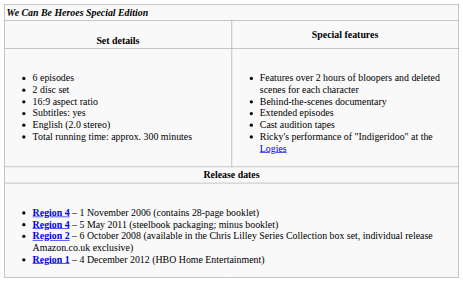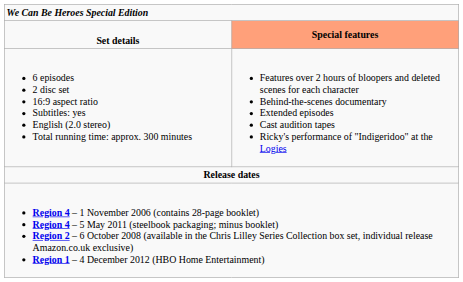(345, 34) no background -> (345, 34) lightsalmon background
